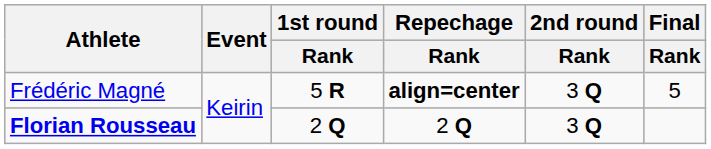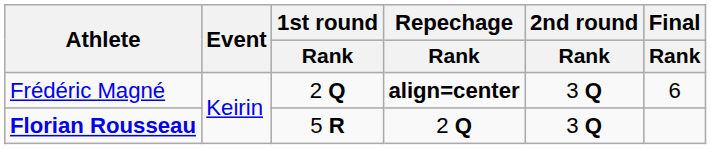(328, 91) 5 R -> (328, 91) 2 Q
(675, 91) 5 -> (675, 91) 6
(328, 126) 2 Q -> (328, 126) 5 R
